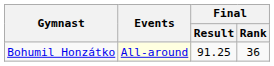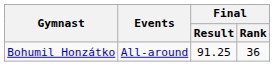(154, 51) lightyellow background -> (154, 51) no background
